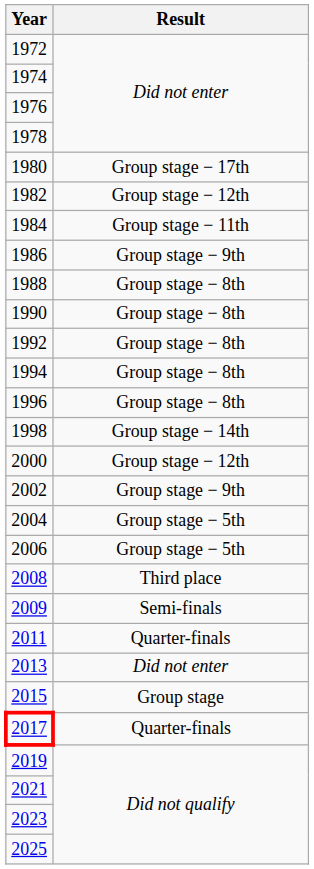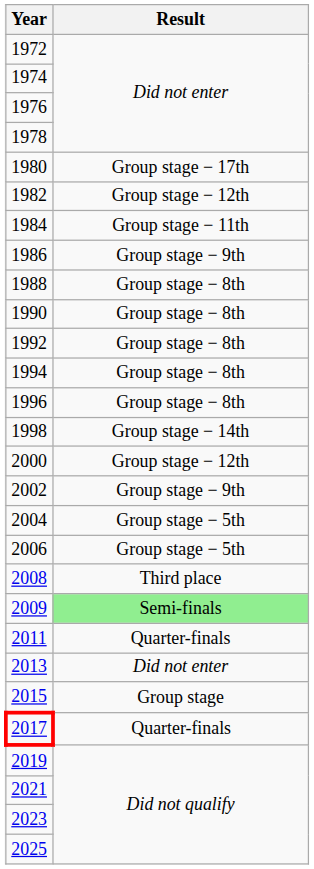(181, 608) no background -> (181, 608) lightgreen background
